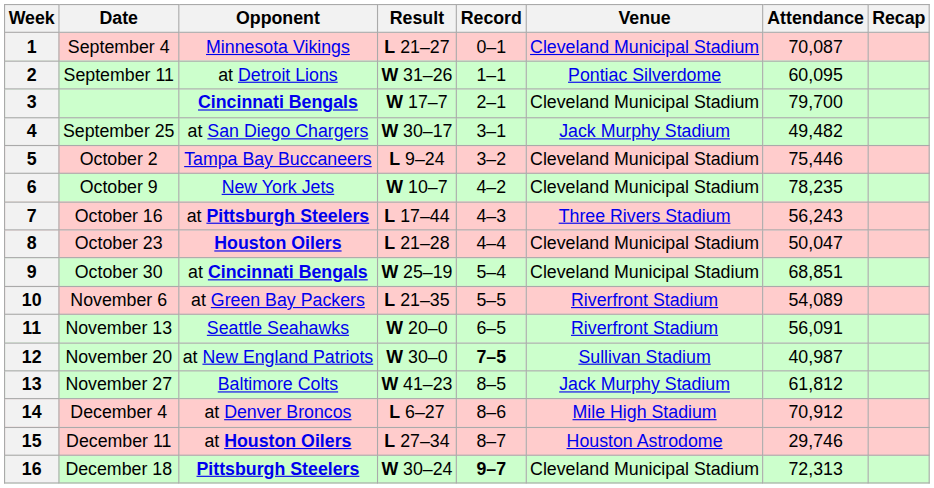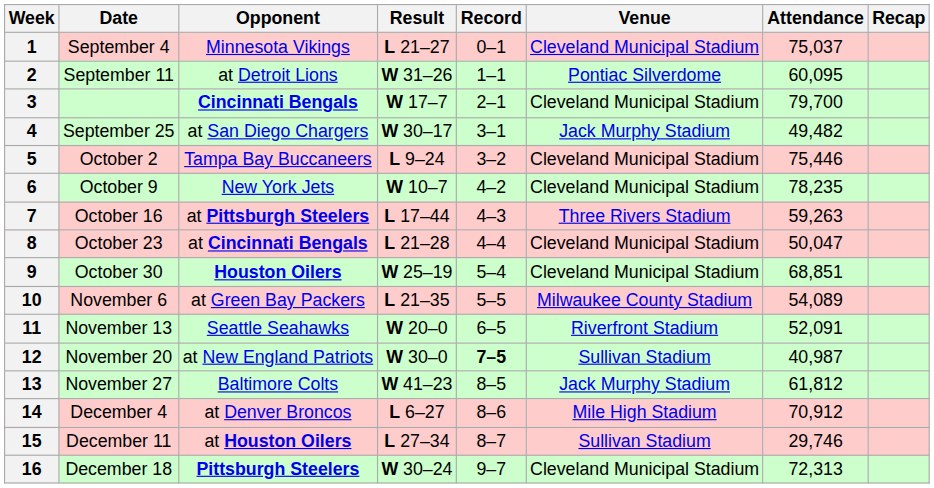(816, 46) 70,087 -> (816, 46) 75,037
(816, 215) 56,243 -> (816, 215) 59,263
(278, 243) Houston Oilers -> (278, 243) at Cincinnati Bengals
(278, 272) at Cincinnati Bengals -> (278, 272) Houston Oilers
(645, 300) Riverfront Stadium -> (645, 300) Milwaukee County Stadium
(816, 328) 56,091 -> (816, 328) 52,091
(645, 441) Houston Astrodome -> (645, 441) Sullivan Stadium
(491, 469) bold -> (491, 469) normal
